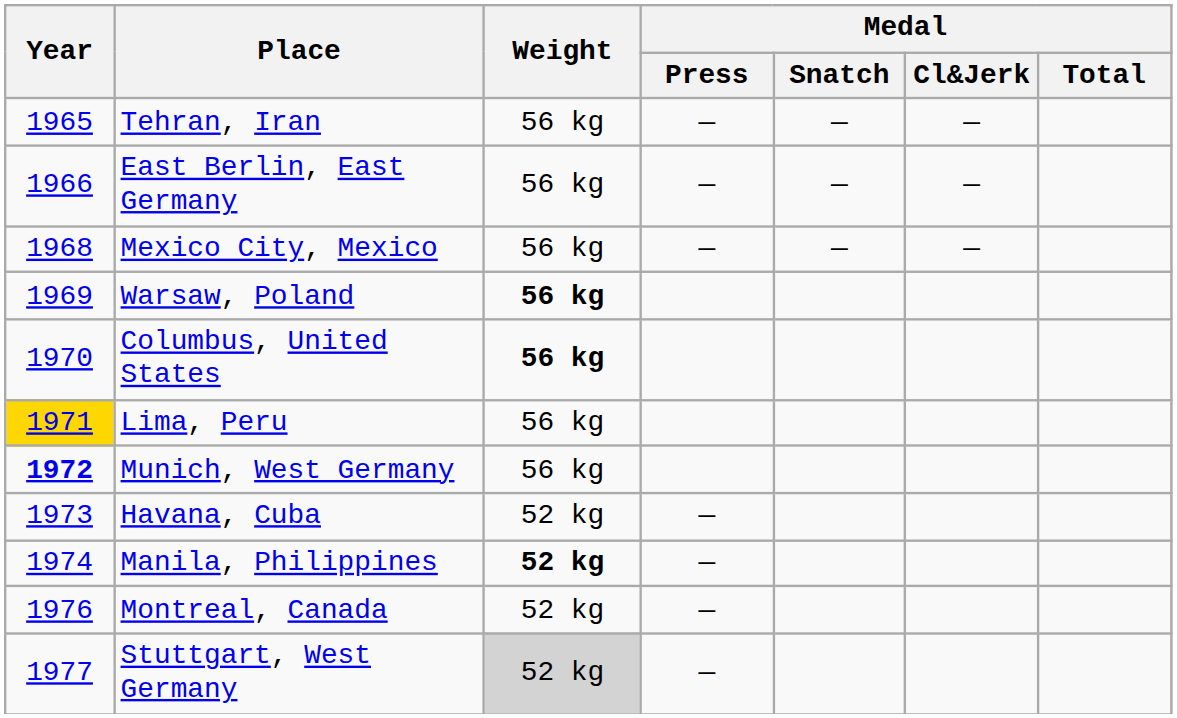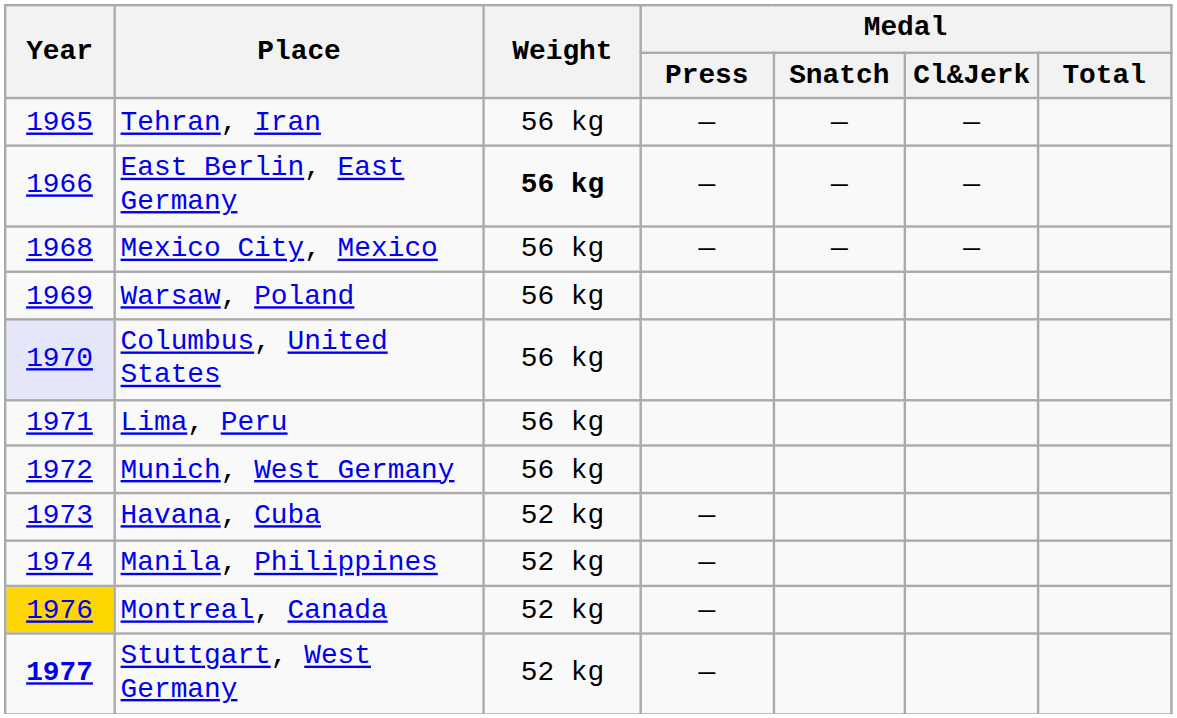(562, 185) normal -> (562, 185) bold
(562, 295) bold -> (562, 295) normal
(60, 359) no background -> (60, 359) lavender background
(562, 359) bold -> (562, 359) normal
(60, 422) gold background -> (60, 422) no background
(60, 469) bold -> (60, 469) normal
(562, 563) bold -> (562, 563) normal
(60, 610) no background -> (60, 610) gold background
(60, 673) normal -> (60, 673) bold
(562, 673) lightgrey background -> (562, 673) no background
